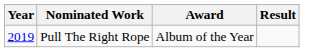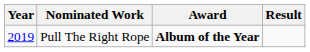(205, 36) normal -> (208, 36) bold
